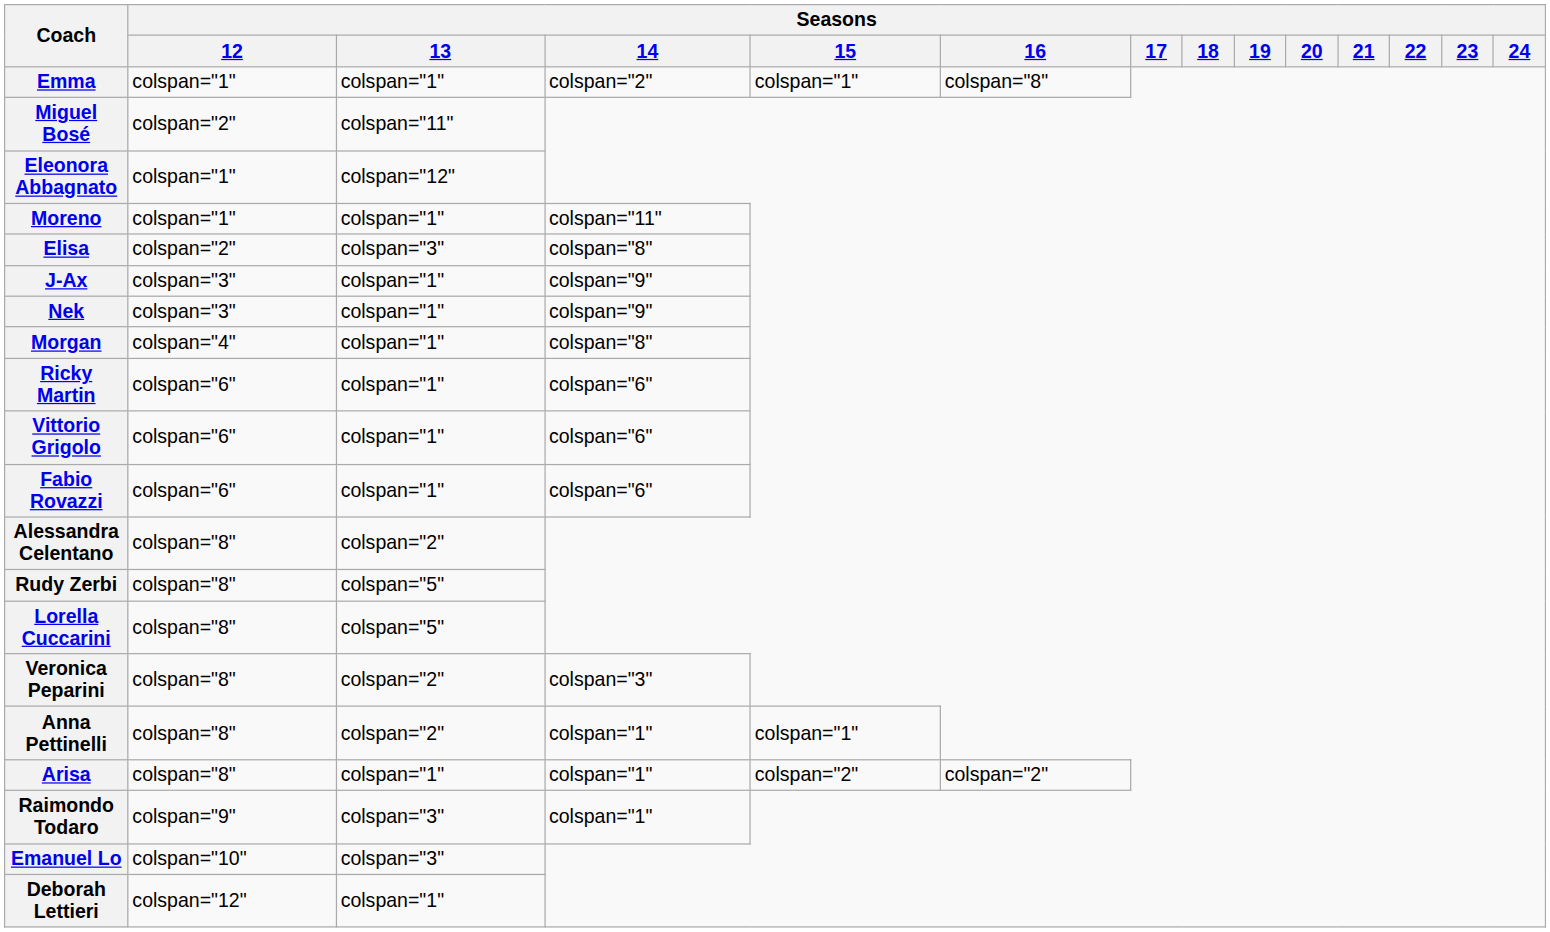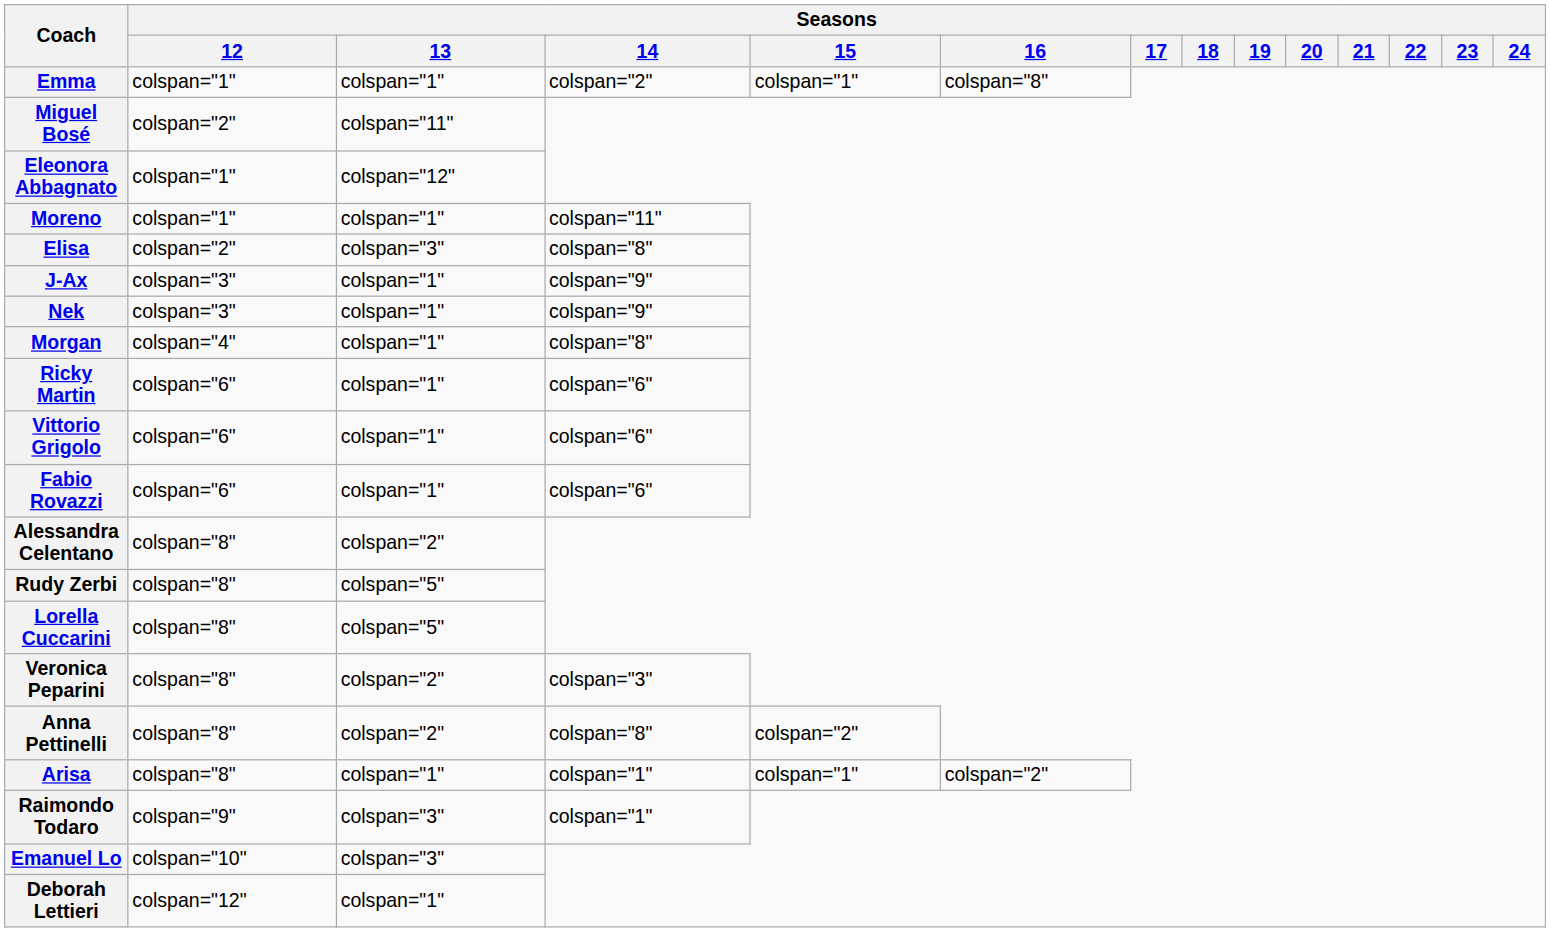(601, 732) colspan="1" -> (601, 732) colspan="8"
(807, 732) colspan="1" -> (807, 732) colspan="2"
(807, 774) colspan="2" -> (807, 774) colspan="1"
